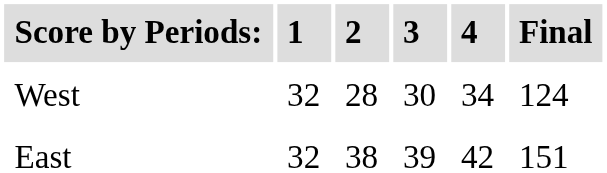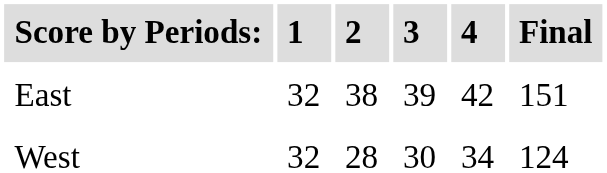rows swapped: (47, 94) <-> (43, 156)
